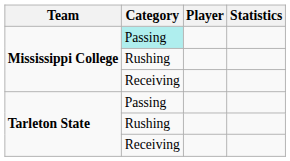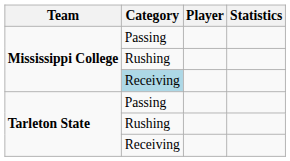(145, 37) paleturquoise background -> (145, 37) no background
(152, 80) no background -> (152, 80) lightblue background
